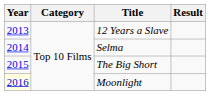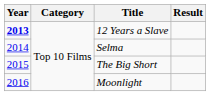(18, 30) normal -> (18, 30) bold
(18, 82) lightyellow background -> (18, 82) no background
